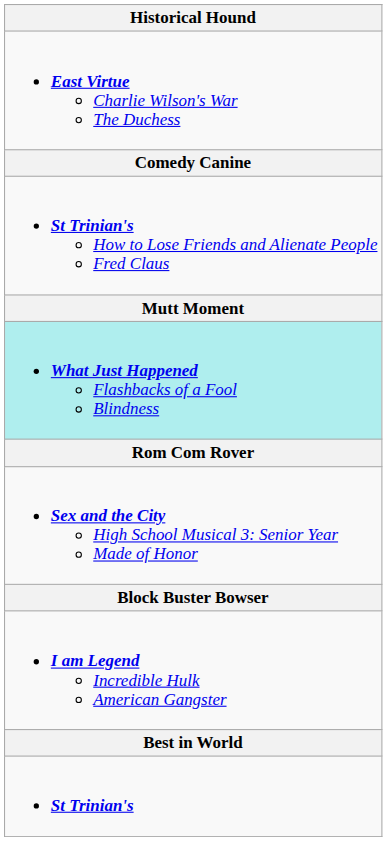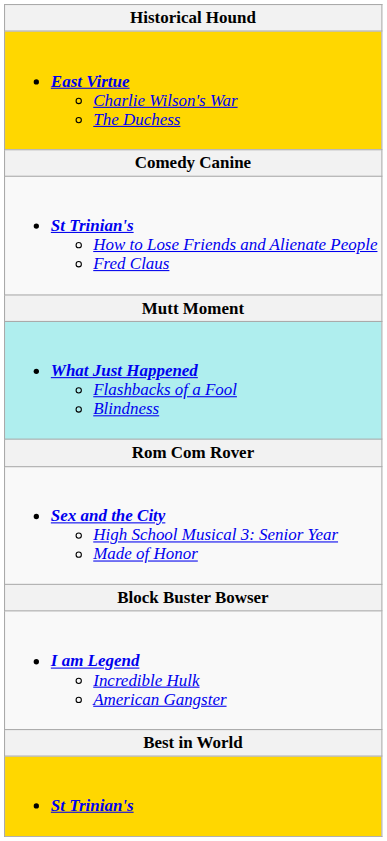(193, 100) no background -> (193, 100) gold background
(193, 806) no background -> (193, 806) gold background
